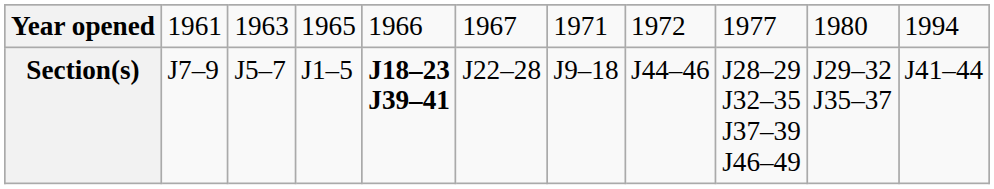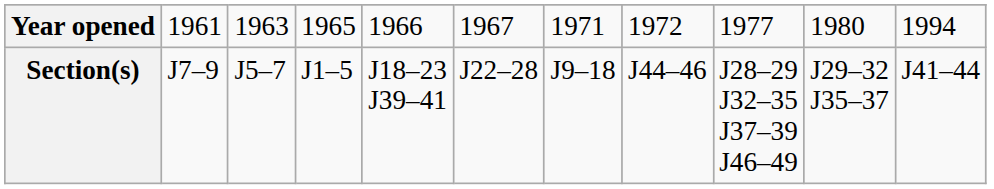(409, 84) bold -> (408, 84) normal
